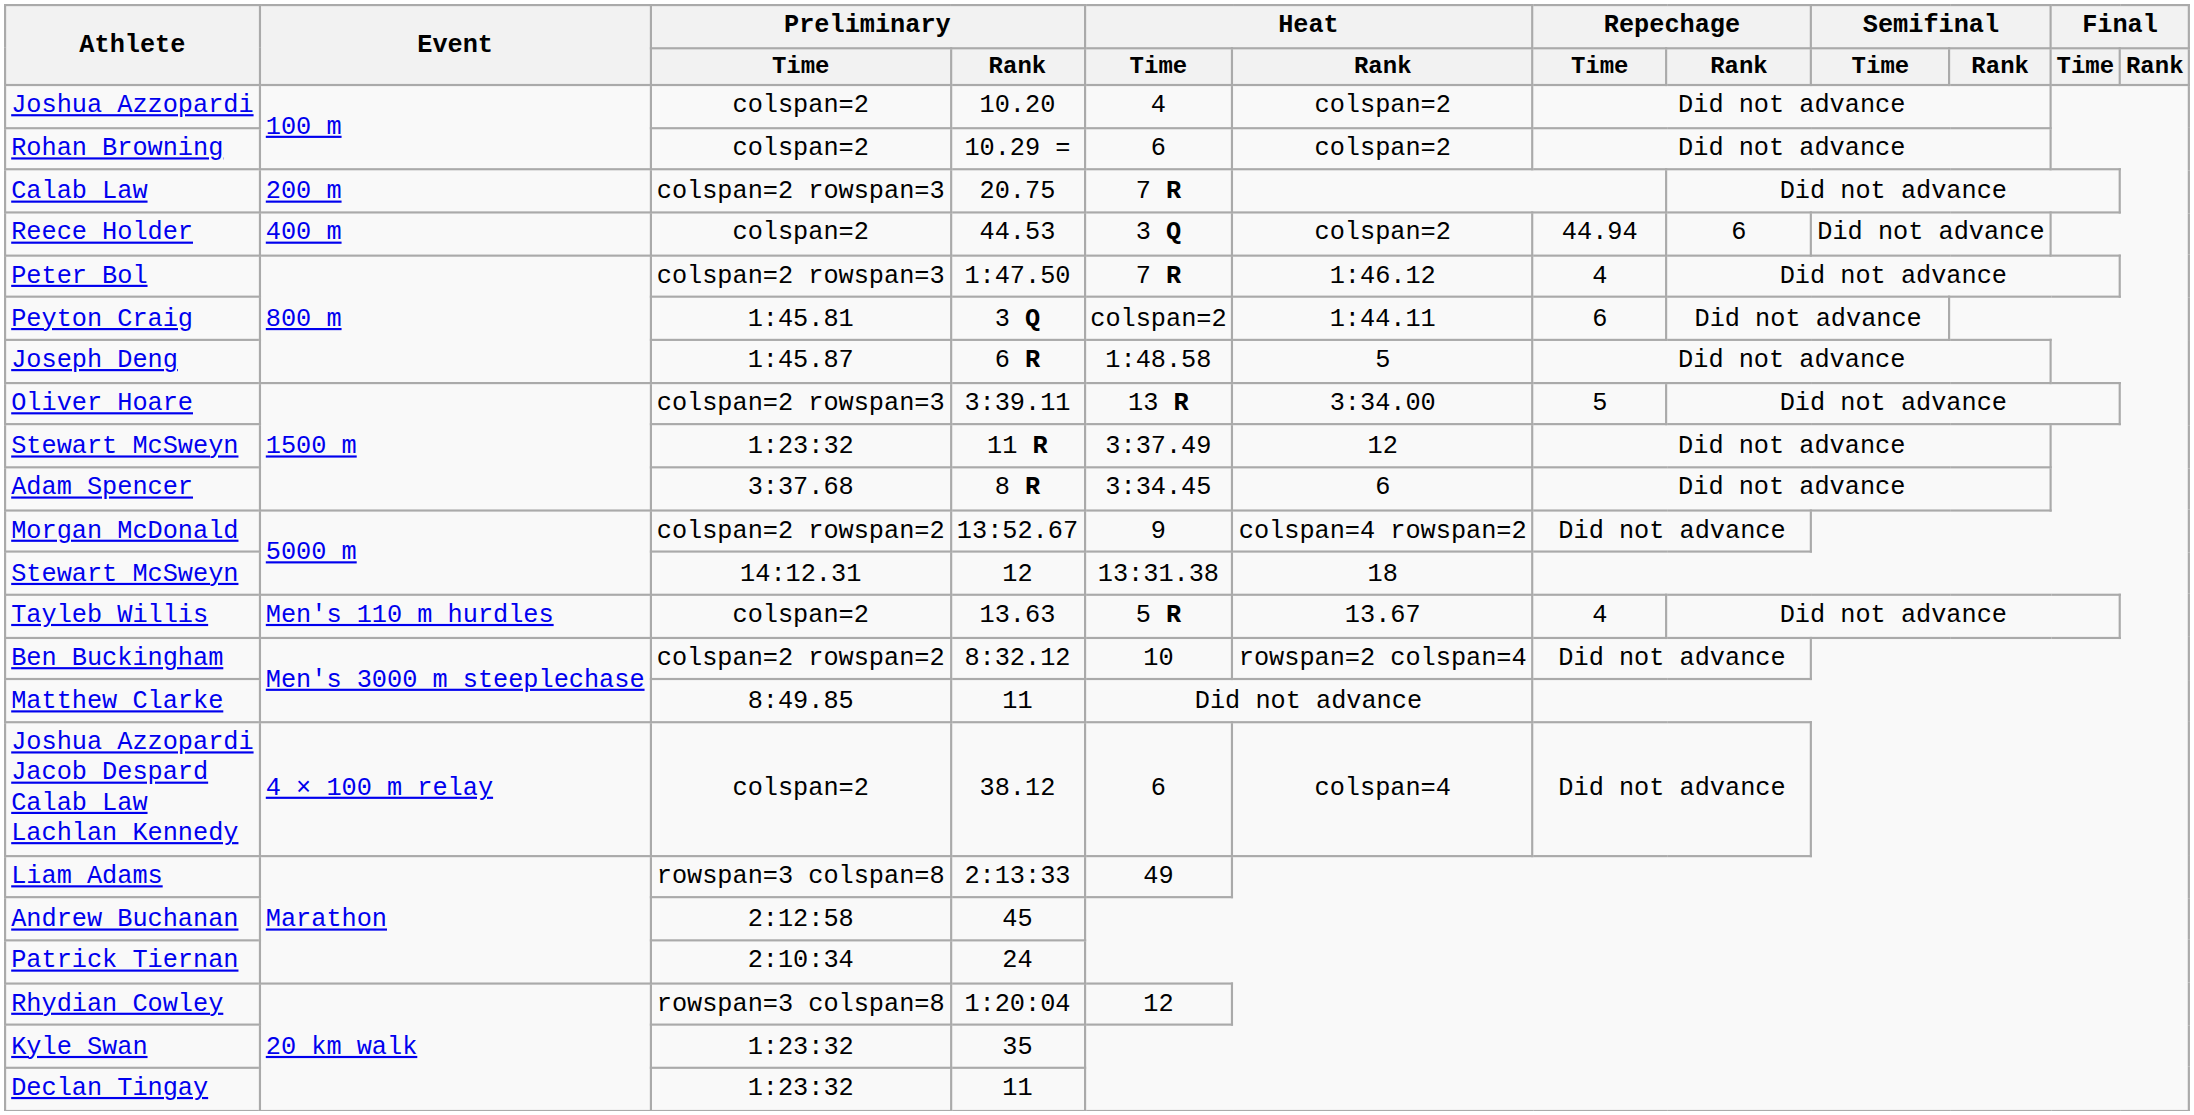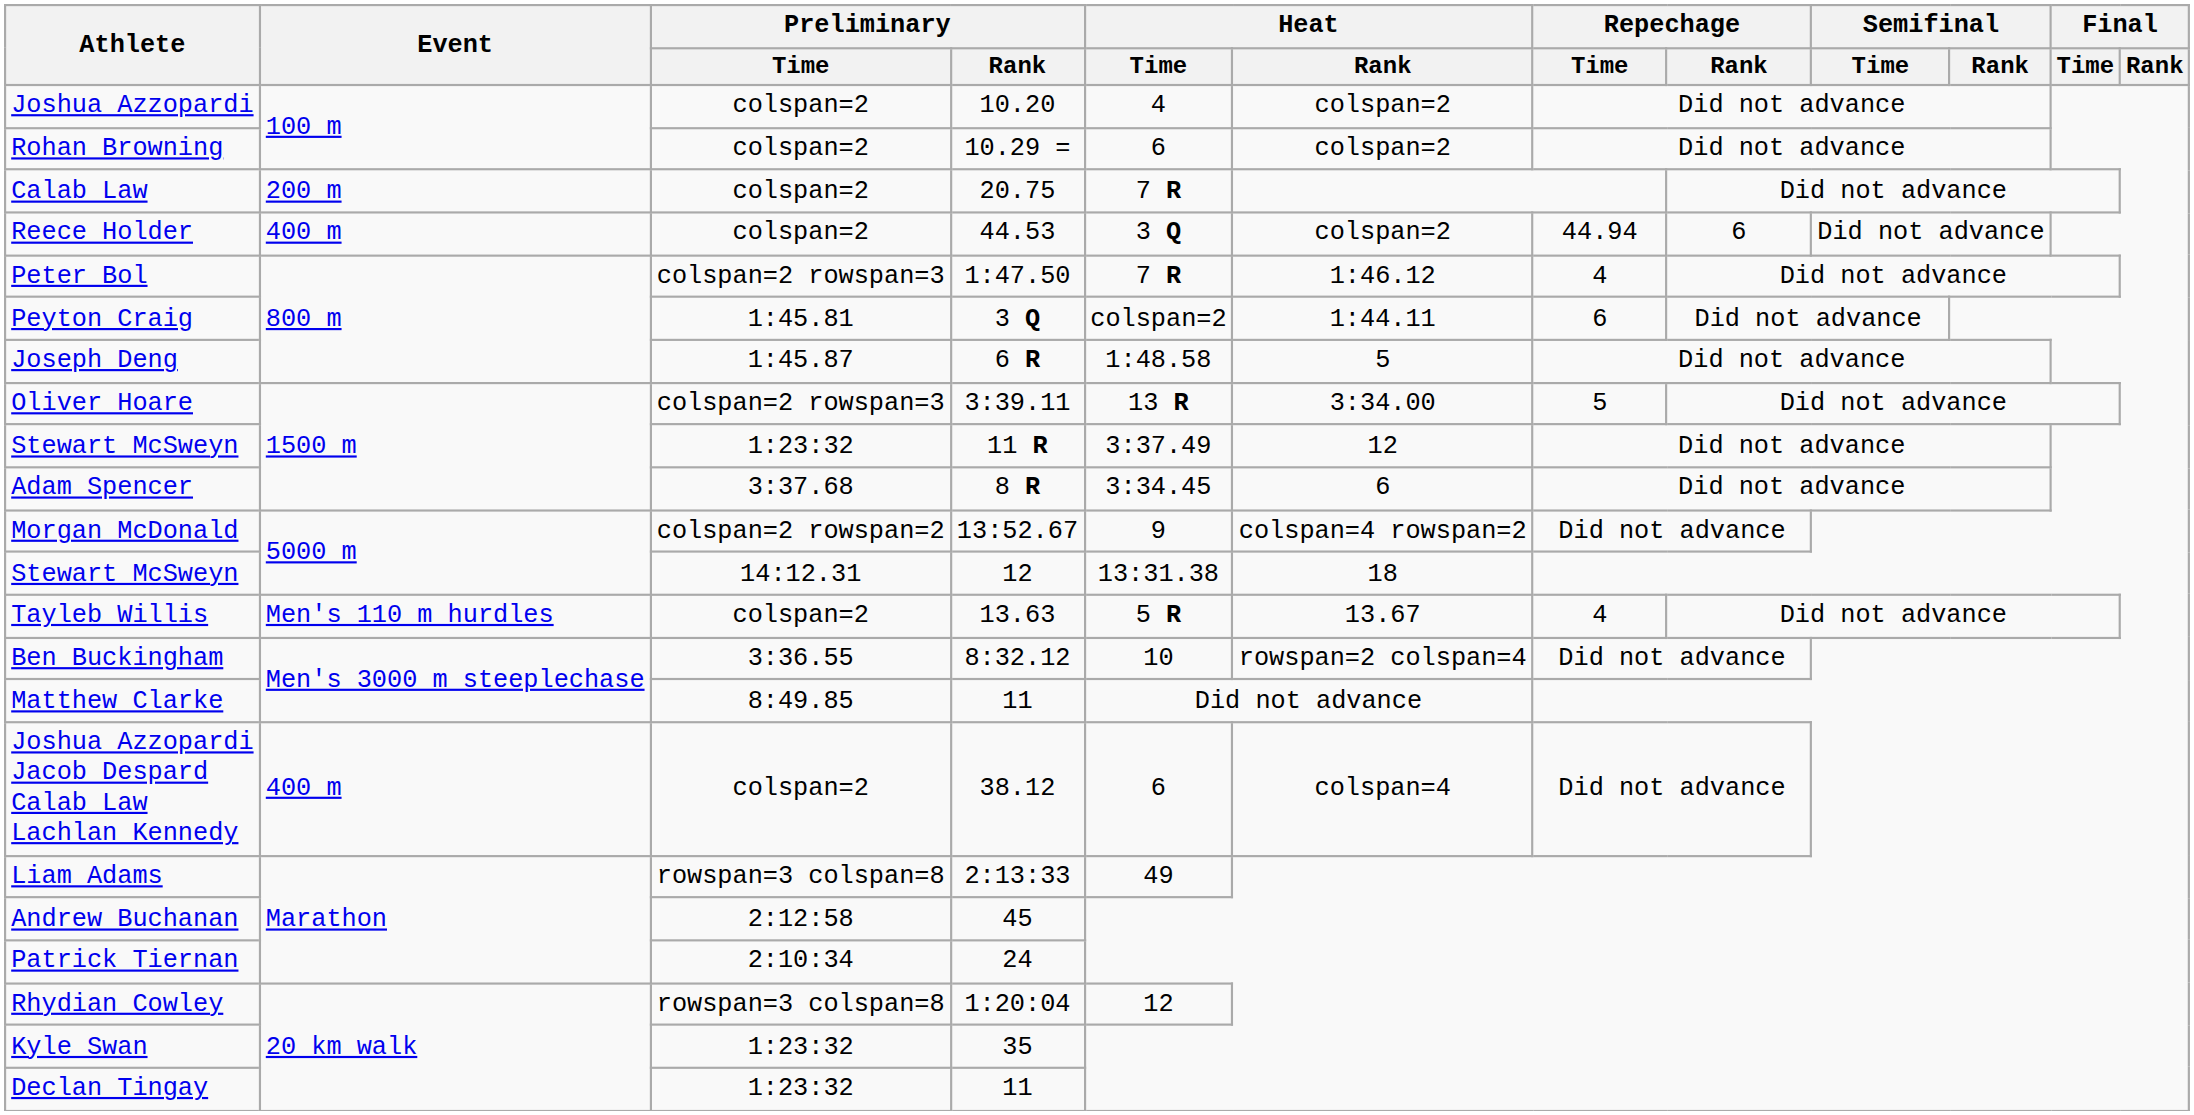(801, 191) colspan=2 rowspan=3 -> (801, 191) colspan=2
(801, 658) colspan=2 rowspan=2 -> (801, 658) 3:36.55
(379, 788) 4 × 100 m relay -> (304, 788) 400 m
